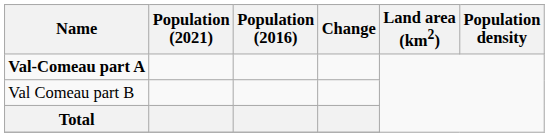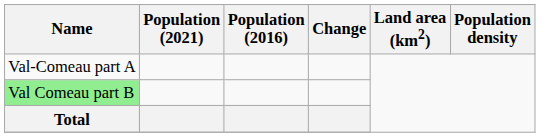(77, 66) bold -> (72, 66) normal
(71, 92) no background -> (71, 92) lightgreen background
